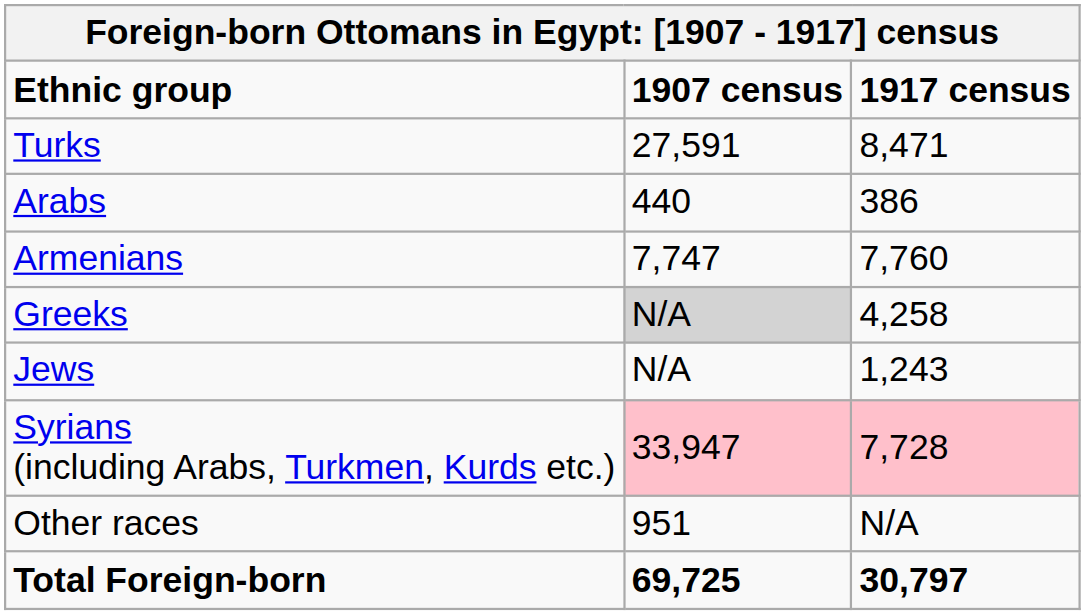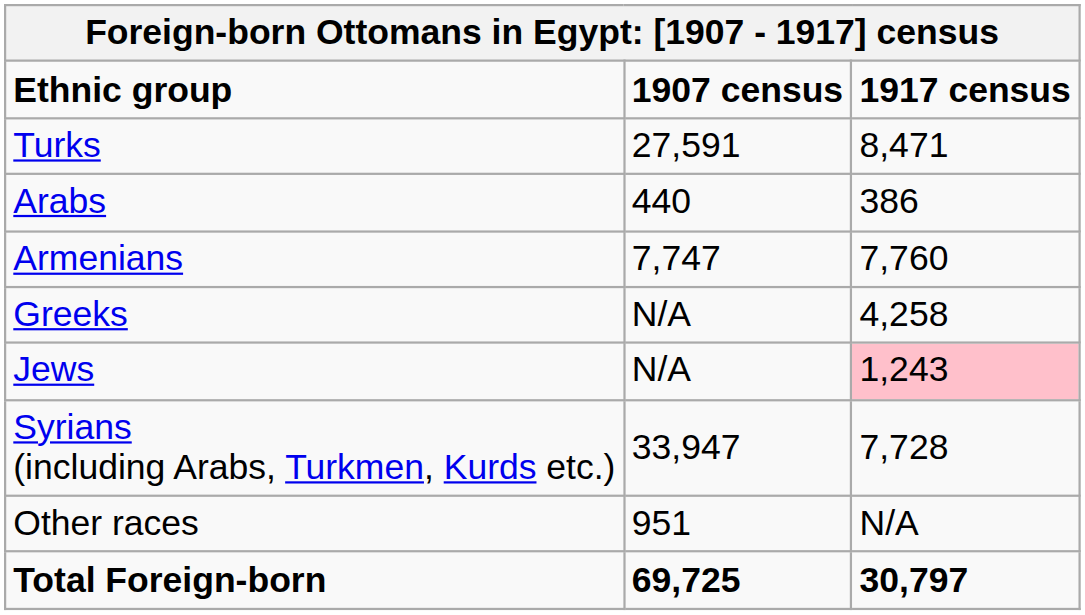(661, 314) lightgrey background -> (661, 314) no background
(904, 370) no background -> (904, 370) pink background
(686, 446) pink background -> (686, 446) no background
(904, 446) pink background -> (904, 446) no background
